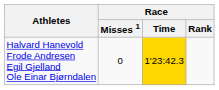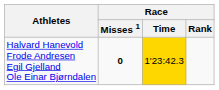(120, 61) normal -> (120, 61) bold
